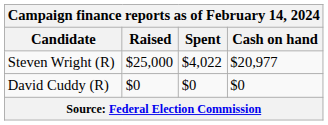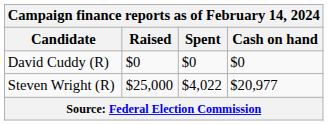rows swapped: (58, 85) <-> (61, 62)
